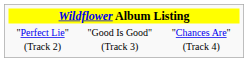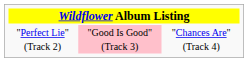(120, 40) no background -> (120, 40) pink background
